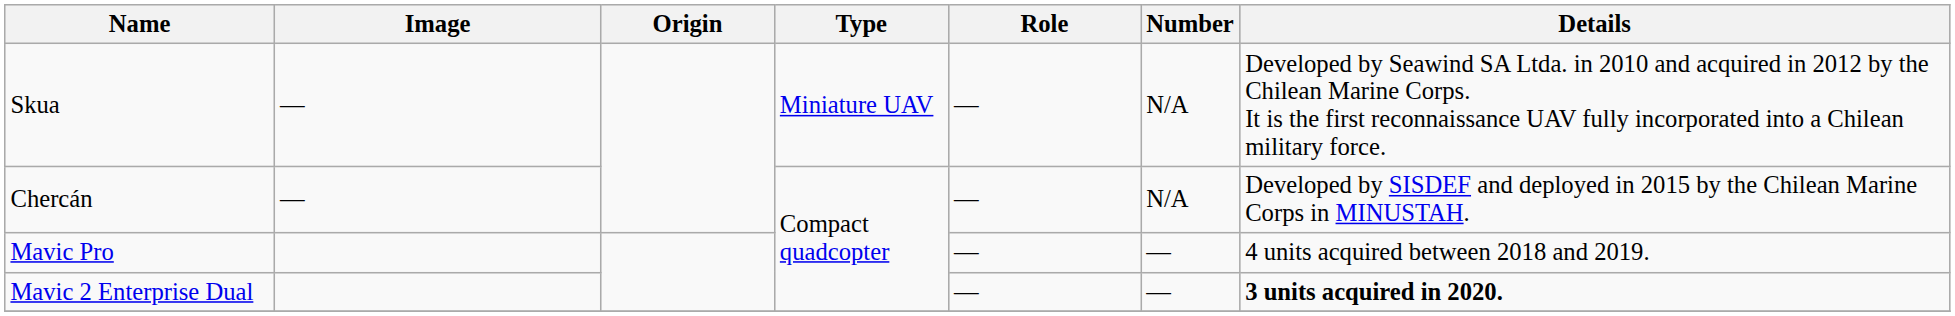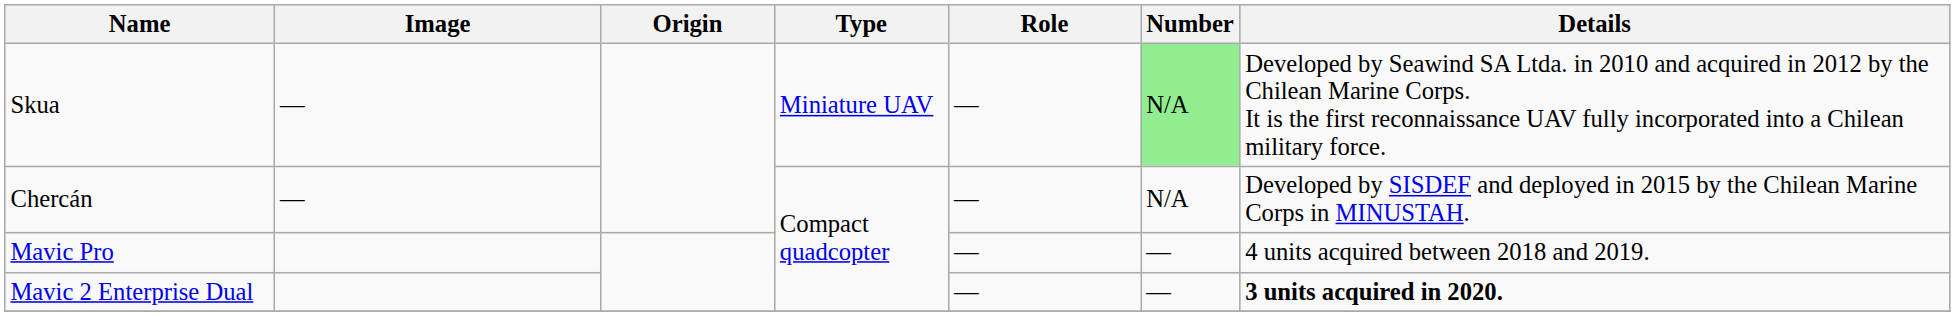(1167, 104) no background -> (1167, 104) lightgreen background
